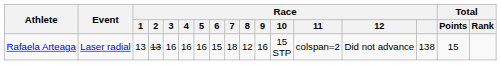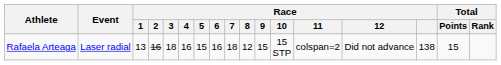(156, 47) 13 -> (156, 47) 16
(171, 47) 16 -> (171, 47) 18
(202, 47) 16 -> (202, 47) 15
(217, 47) 15 -> (217, 47) 16
(263, 47) 16 -> (263, 47) 15
